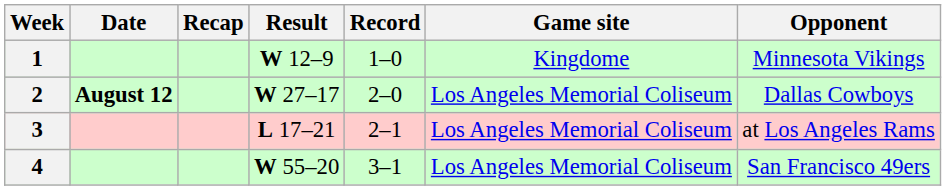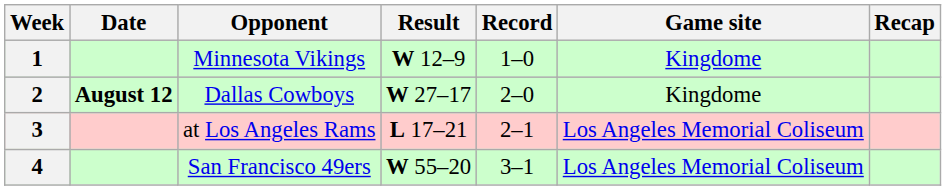columns swapped: (839, 22) <-> (213, 22)
(581, 94) Los Angeles Memorial Coliseum -> (713, 94) Kingdome
